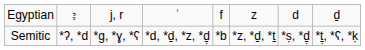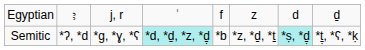(178, 36) no background -> (178, 36) paleturquoise background
(296, 36) no background -> (296, 36) paleturquoise background
